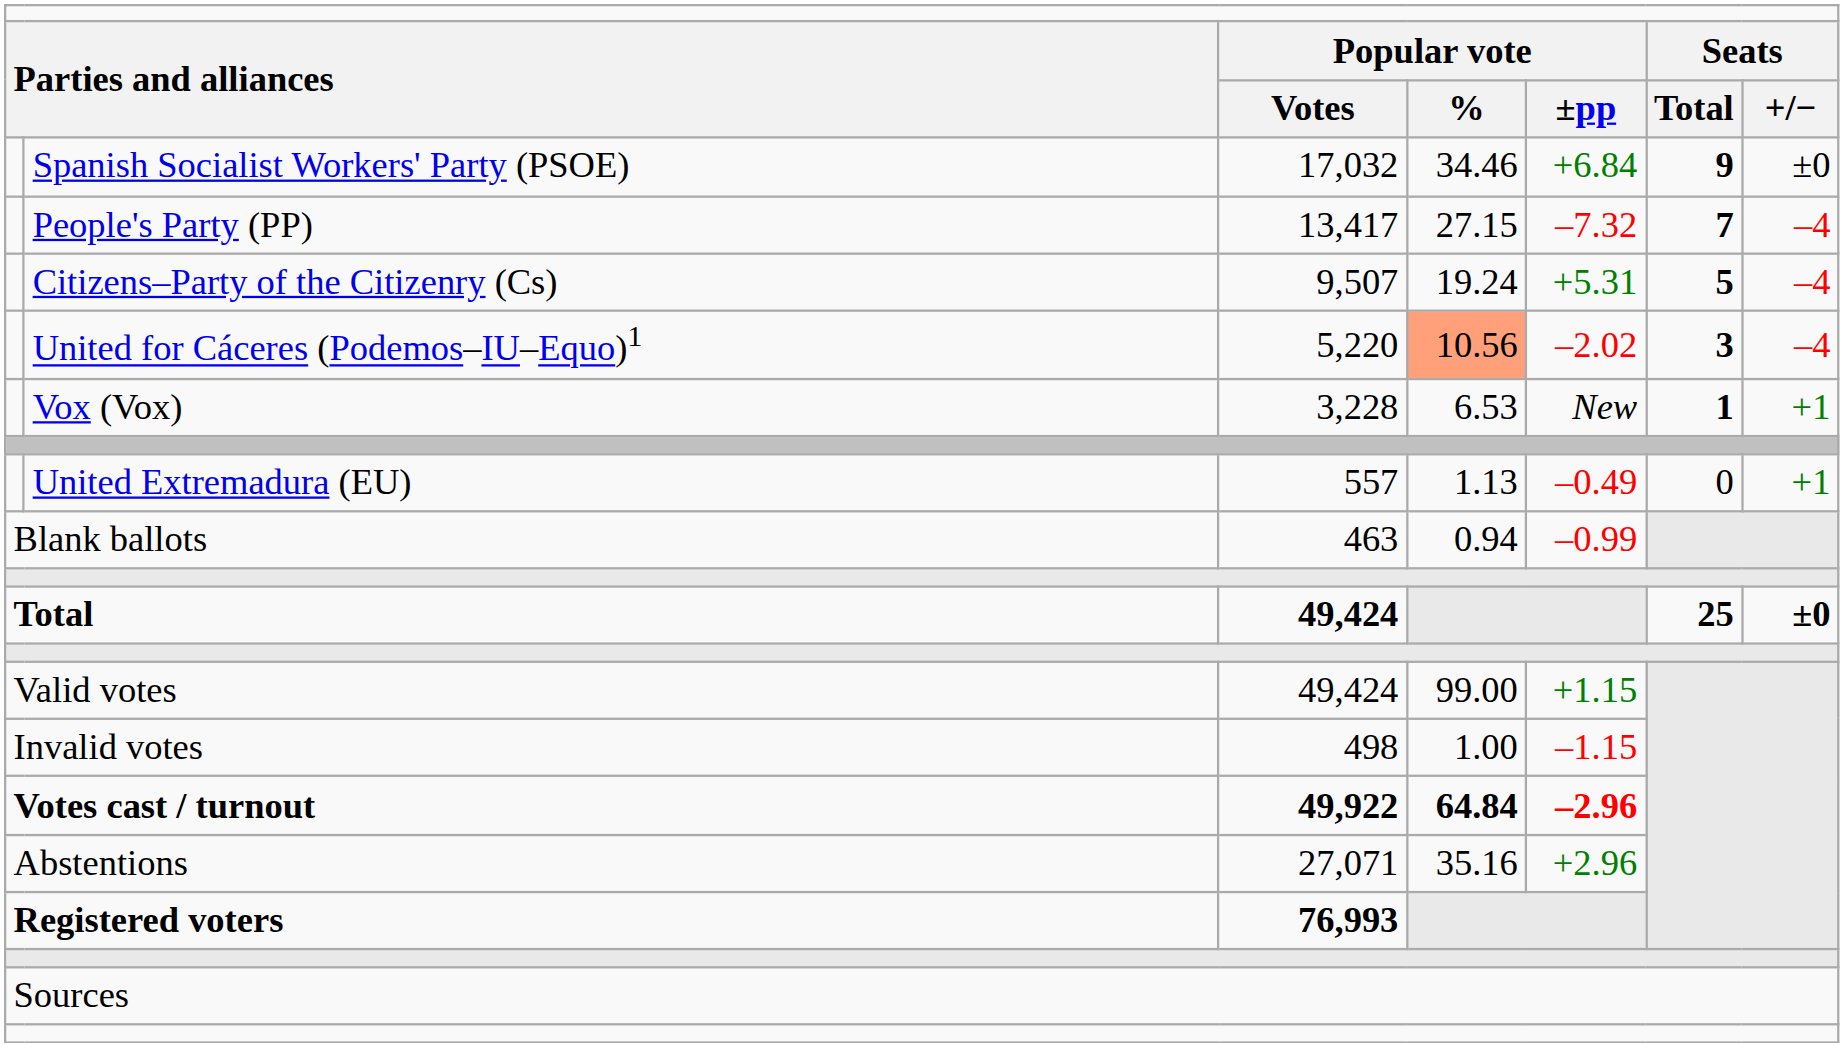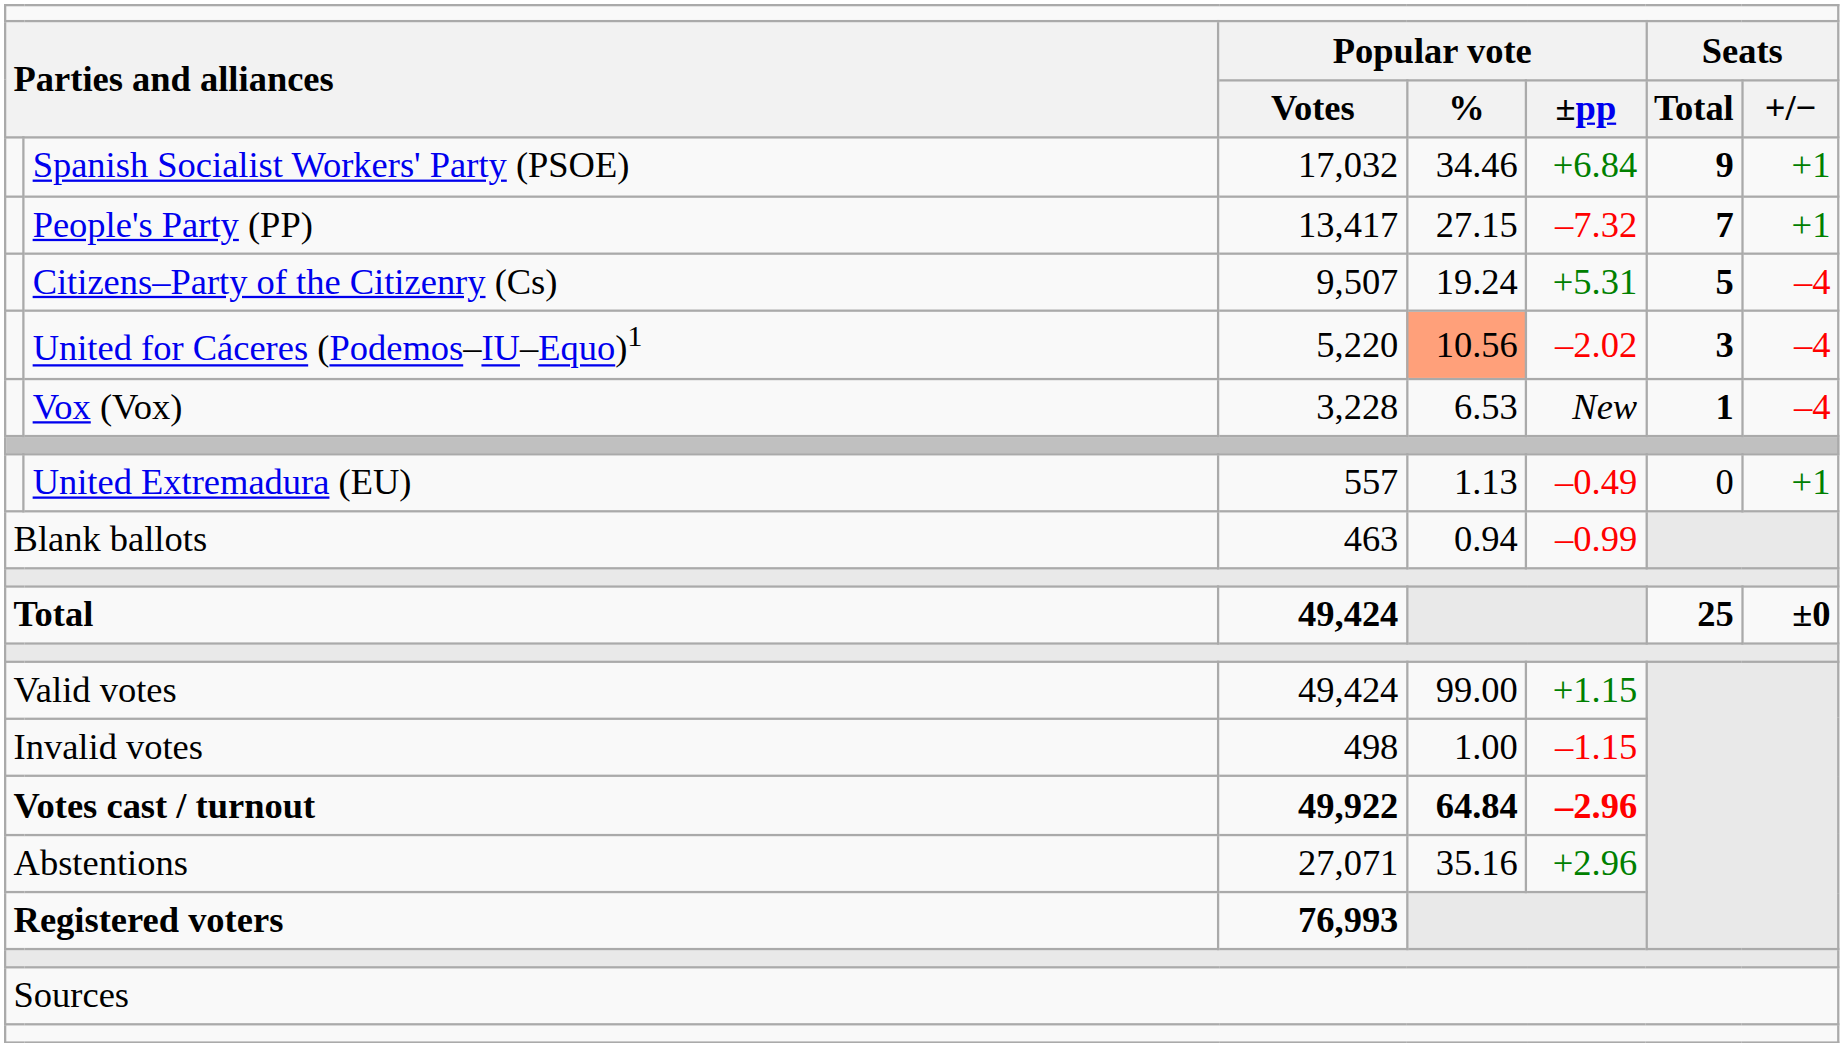(1811, 165) ±0 -> (1811, 165) +1
(1812, 223) –4 -> (1811, 223) +1
(1811, 407) +1 -> (1812, 407) –4
